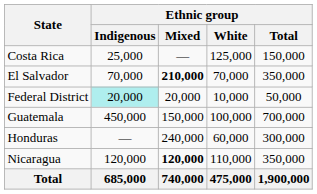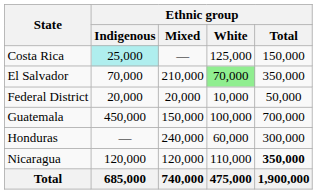(125, 55) no background -> (125, 55) paleturquoise background
(183, 76) bold -> (183, 76) normal
(231, 76) no background -> (231, 76) lightgreen background
(125, 96) paleturquoise background -> (125, 96) no background
(183, 158) bold -> (183, 158) normal
(284, 158) normal -> (284, 158) bold
